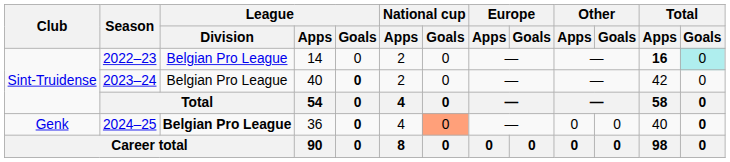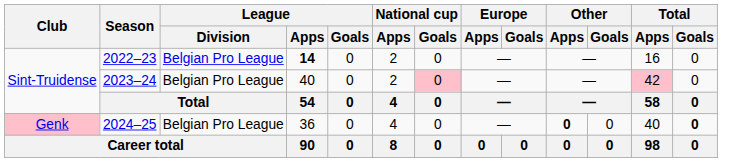(315, 59) normal -> (307, 59) bold
(660, 59) bold -> (652, 59) normal
(702, 59) paleturquoise background -> (695, 59) no background
(358, 80) bold -> (350, 80) normal
(445, 80) no background -> (438, 80) pink background
(660, 80) no background -> (652, 80) pink background
(52, 124) no background -> (52, 124) pink background
(227, 124) bold -> (223, 124) normal
(358, 124) bold -> (350, 124) normal
(445, 124) lightsalmon background -> (438, 124) no background
(574, 124) normal -> (567, 124) bold
